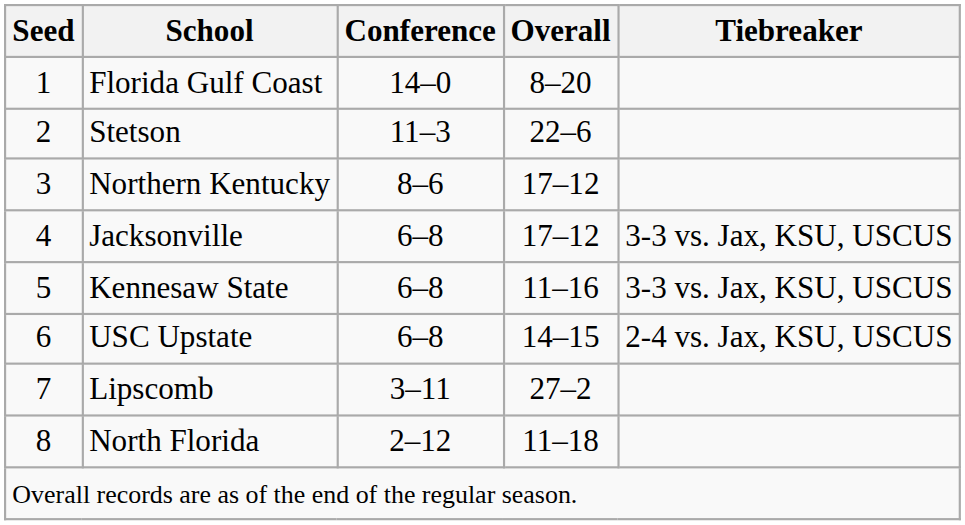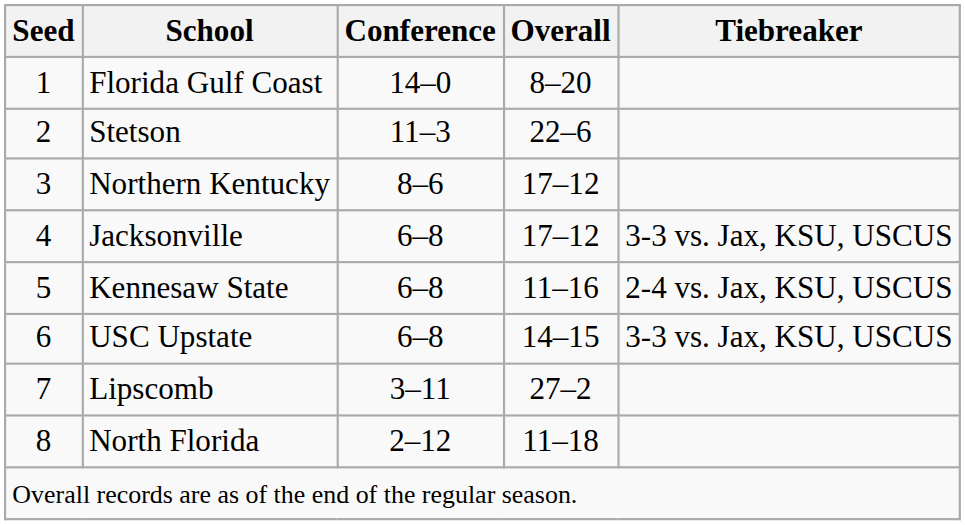(789, 287) 3-3 vs. Jax, KSU, USCUS -> (789, 287) 2-4 vs. Jax, KSU, USCUS
(789, 338) 2-4 vs. Jax, KSU, USCUS -> (789, 338) 3-3 vs. Jax, KSU, USCUS
